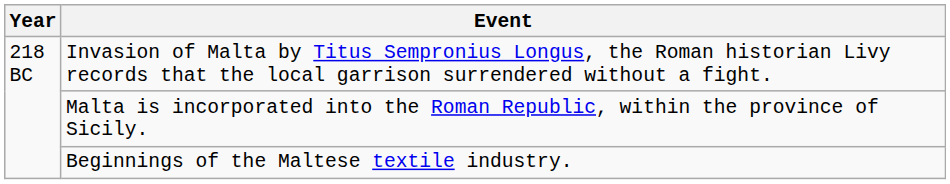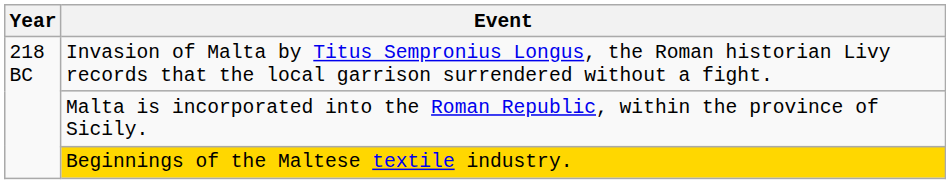(319, 162) no background -> (319, 162) gold background
